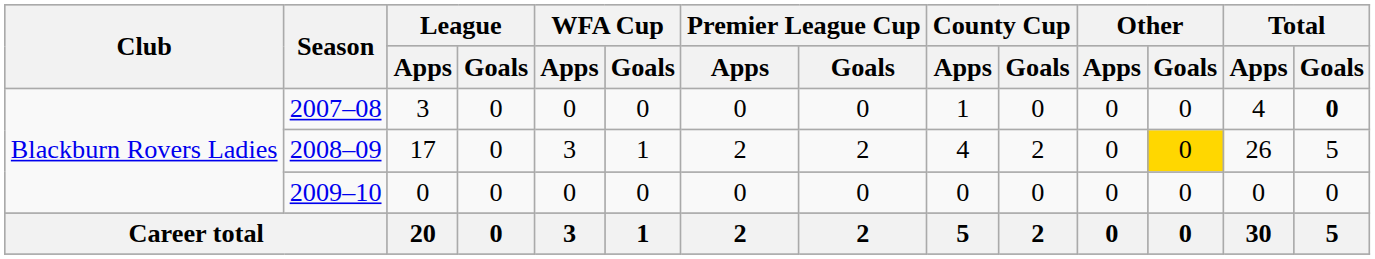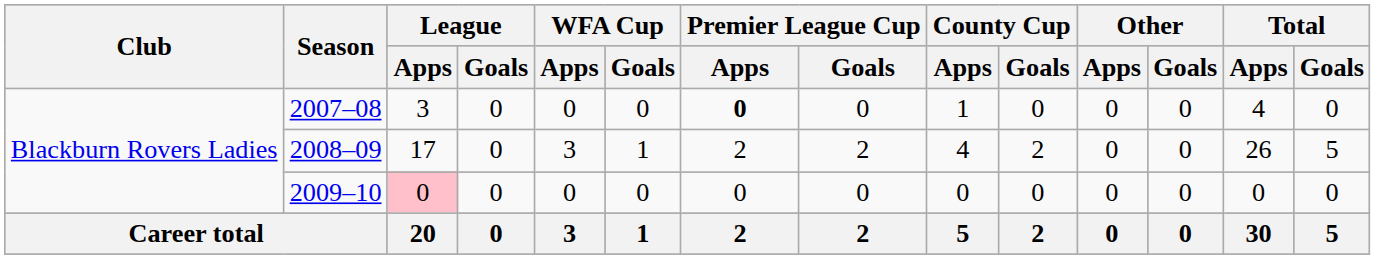(740, 108) normal -> (740, 108) bold
(1332, 108) bold -> (1332, 108) normal
(1185, 150) gold background -> (1185, 150) no background
(423, 191) no background -> (423, 191) pink background
